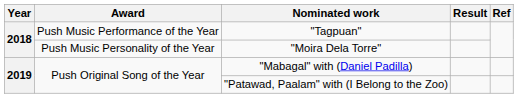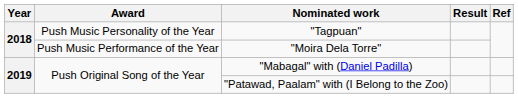(128, 31) Push Music Performance of the Year -> (128, 31) Push Music Personality of the Year
(128, 48) Push Music Personality of the Year -> (128, 48) Push Music Performance of the Year
